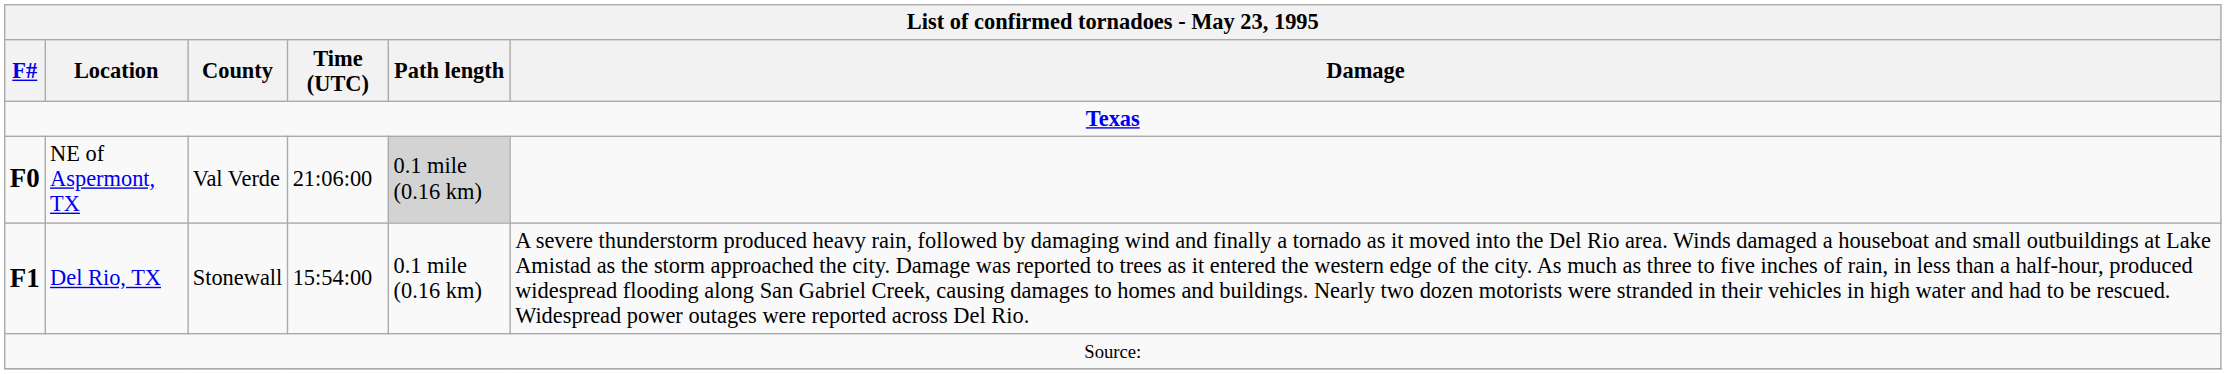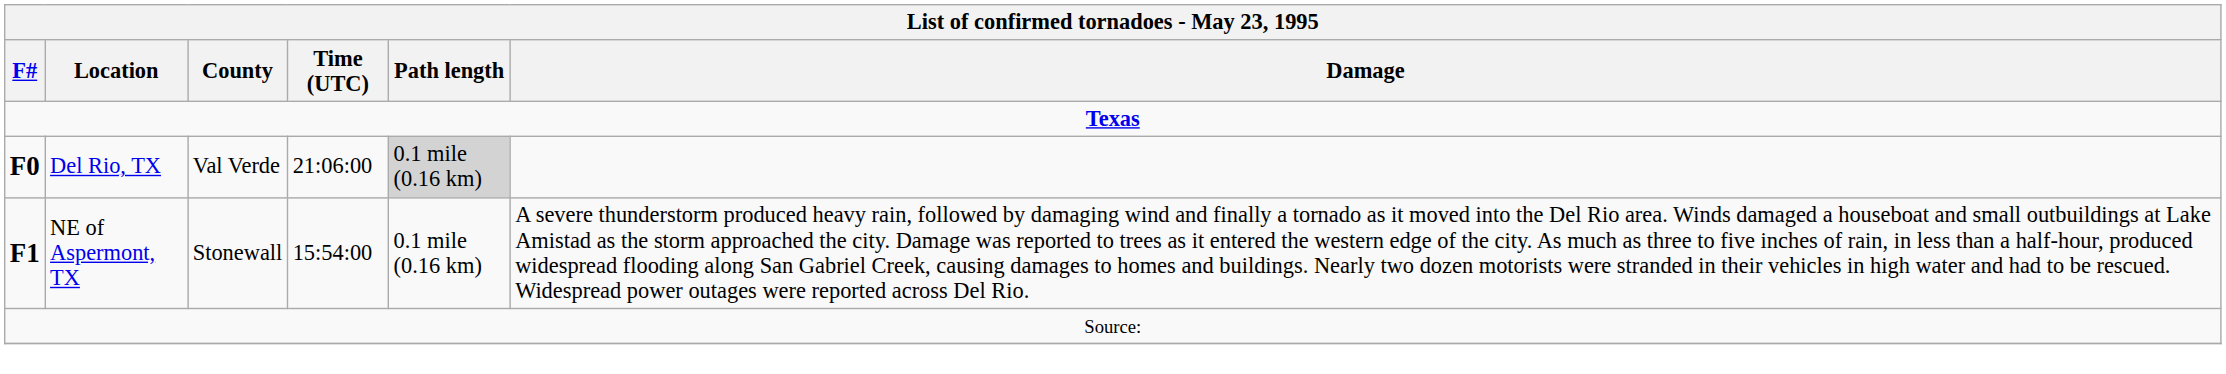(103, 179) NE of Aspermont, TX -> (106, 166) Del Rio, TX
(106, 277) Del Rio, TX -> (103, 252) NE of Aspermont, TX
